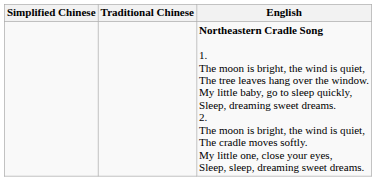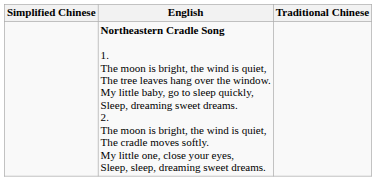columns swapped: (147, 13) <-> (284, 13)
